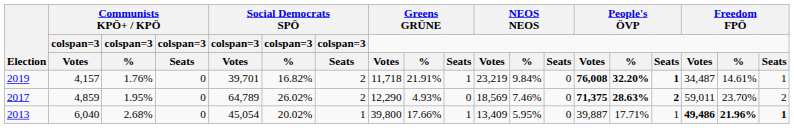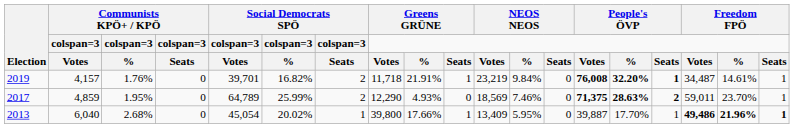(295, 97) 26.02% -> (295, 97) 25.99%
(784, 97) 2 -> (784, 97) 1
(632, 114) 17.71% -> (632, 114) 17.70%
